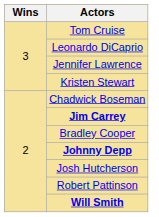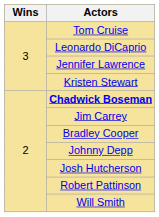(97, 99) normal -> (101, 99) bold
(97, 116) bold -> (101, 116) normal
(97, 151) bold -> (101, 151) normal
(97, 202) bold -> (101, 202) normal
